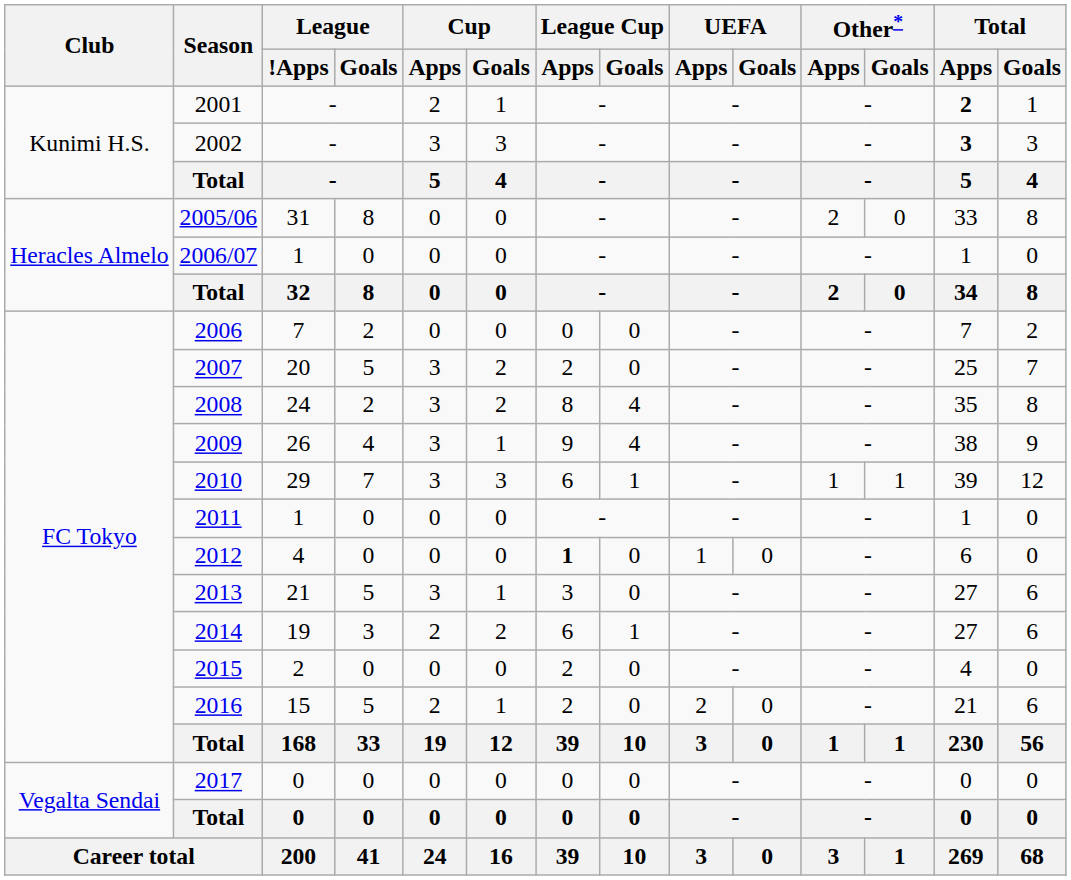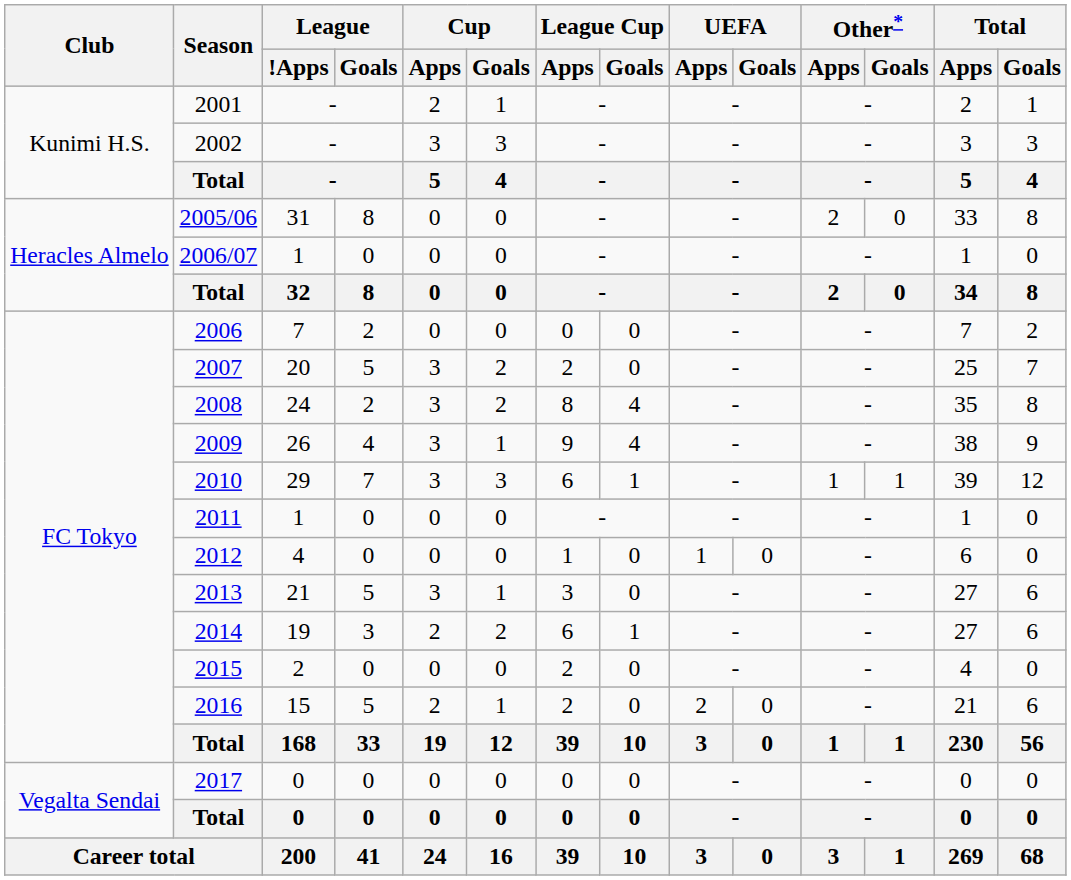(966, 104) bold -> (966, 104) normal
(966, 142) bold -> (966, 142) normal
(567, 555) bold -> (567, 555) normal
